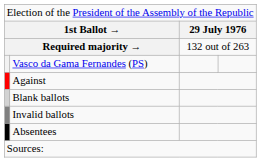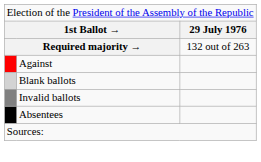- row: (80, 64)
